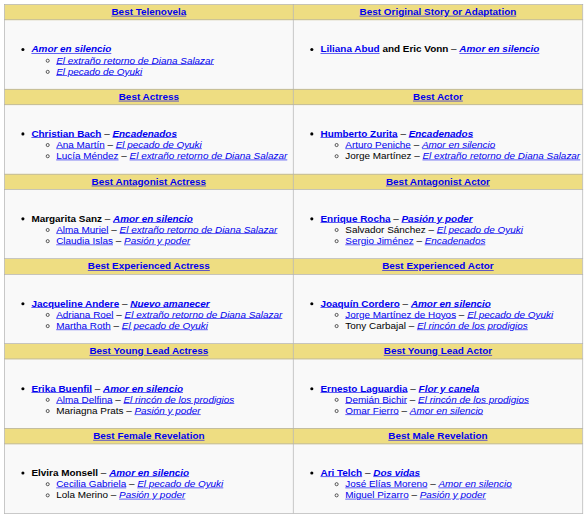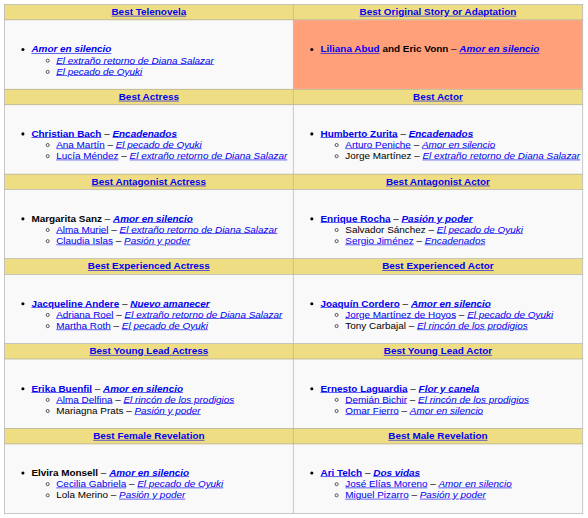(438, 49) no background -> (438, 49) lightsalmon background
